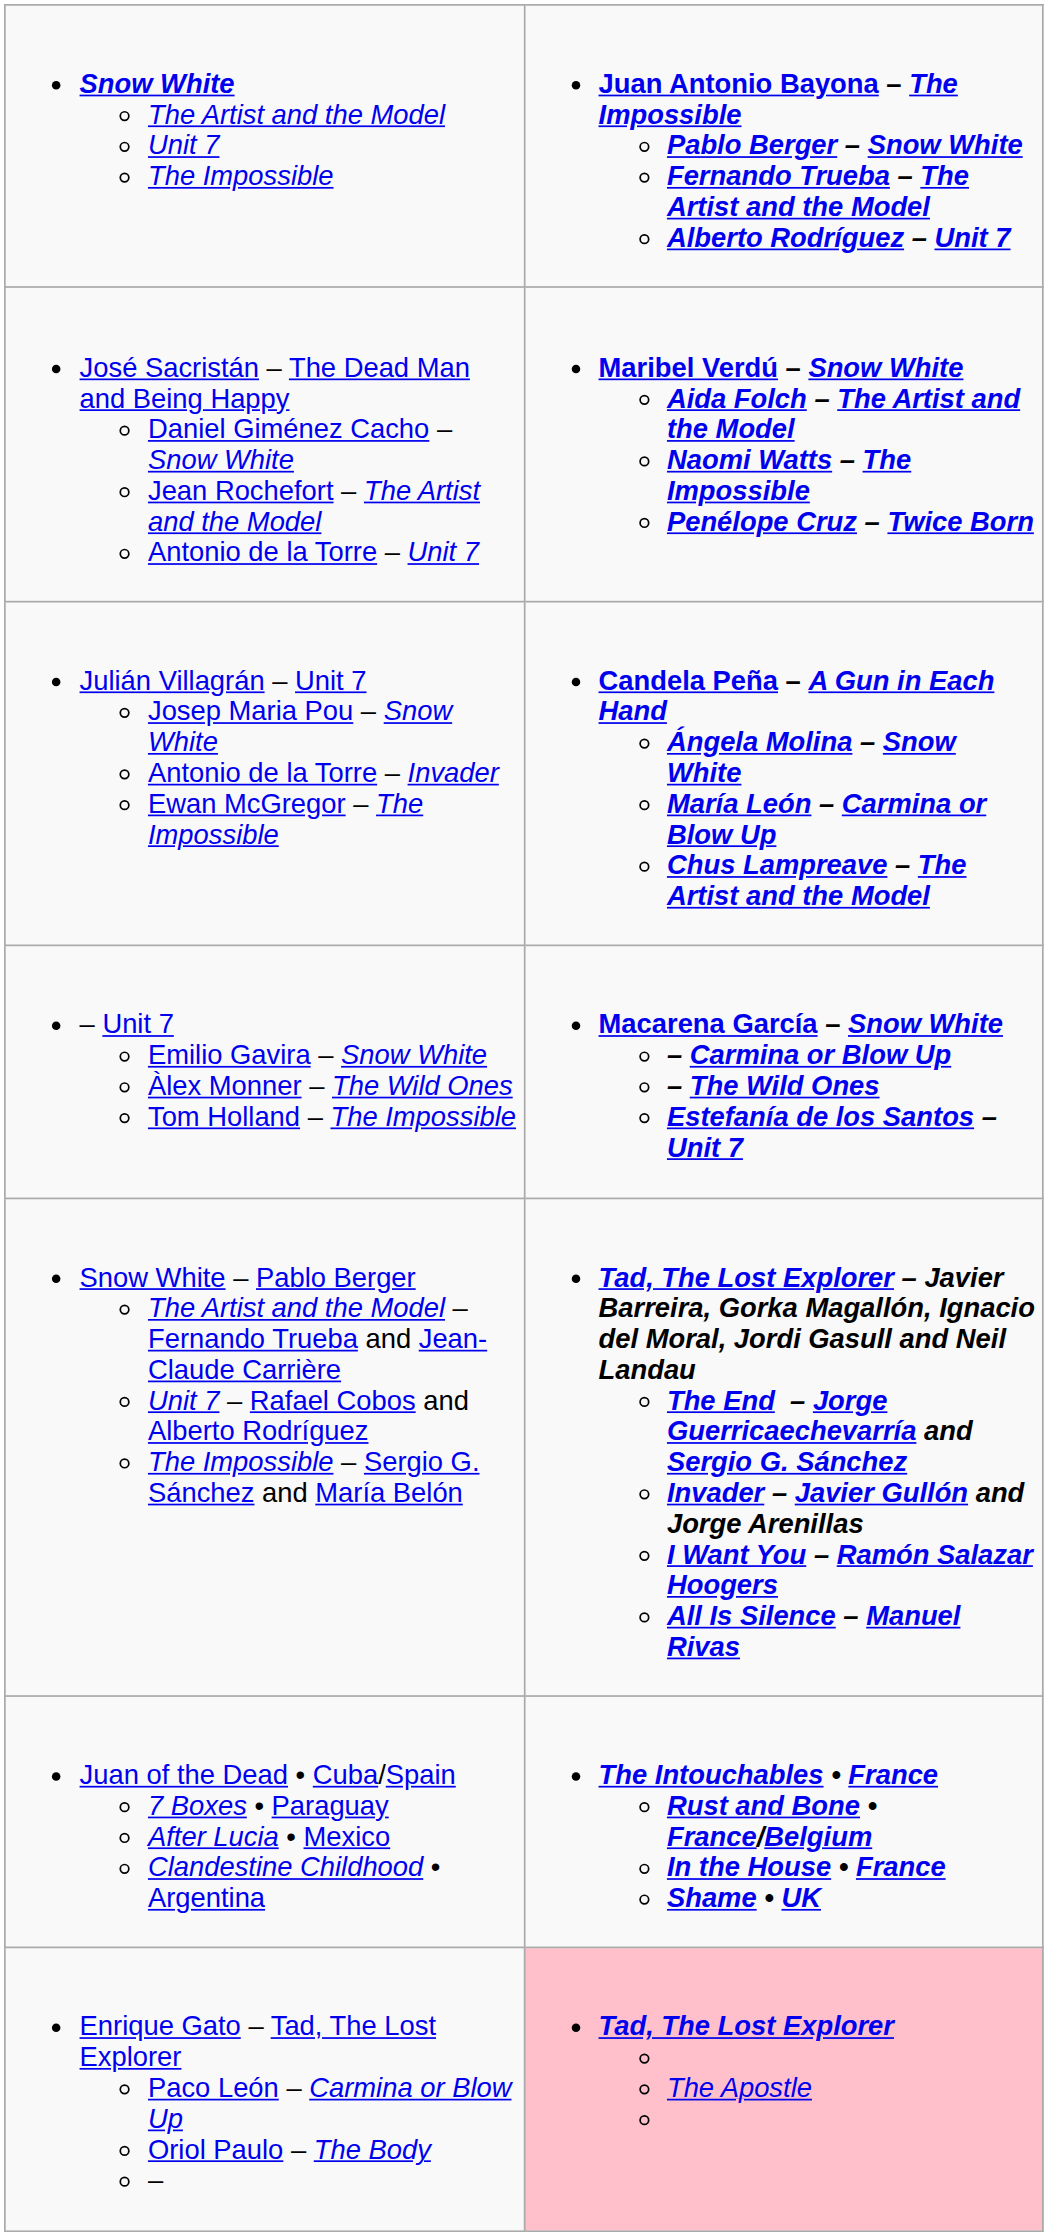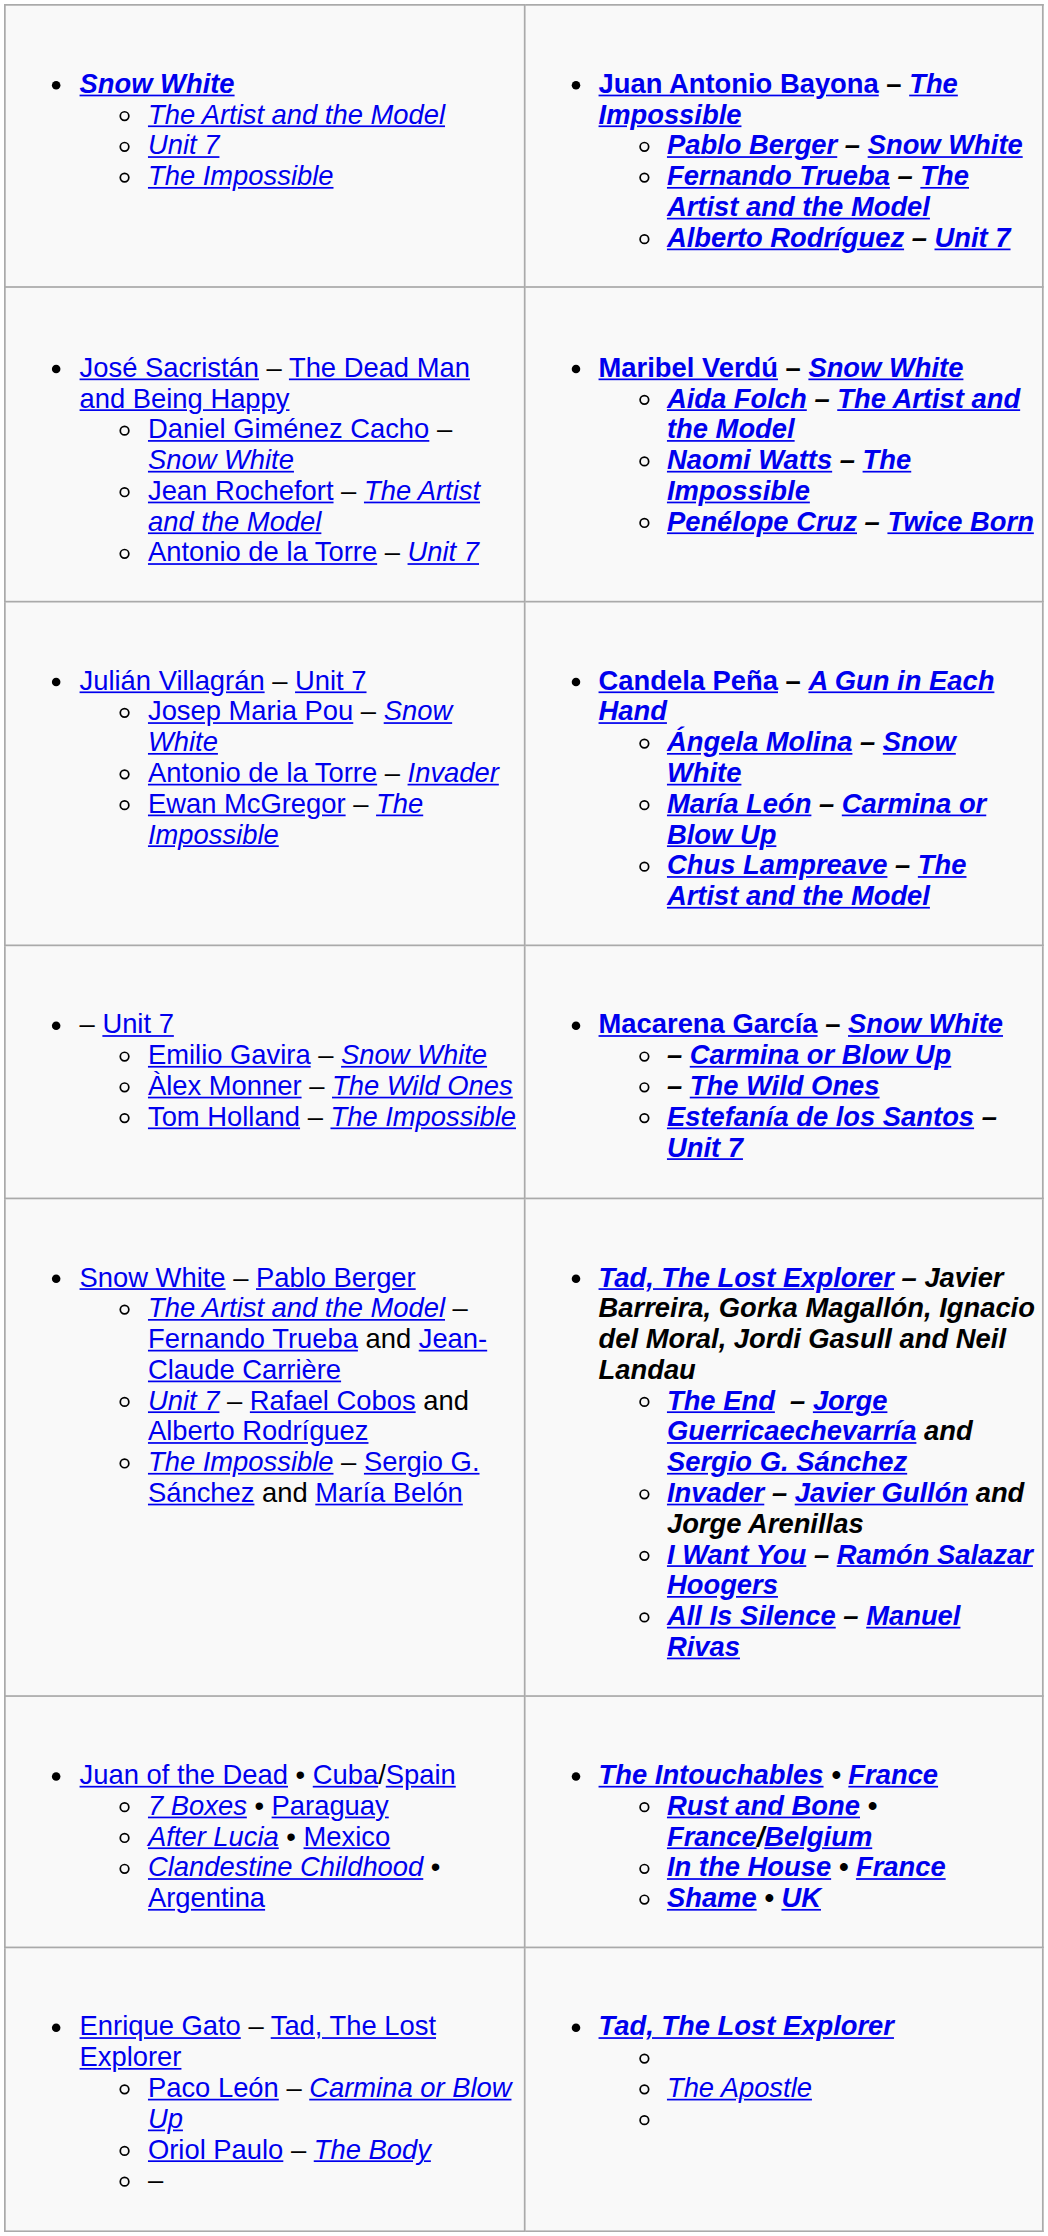(783, 2074) pink background -> (783, 2074) no background
